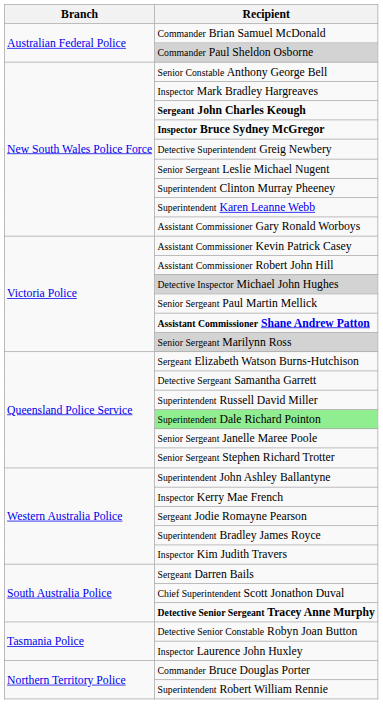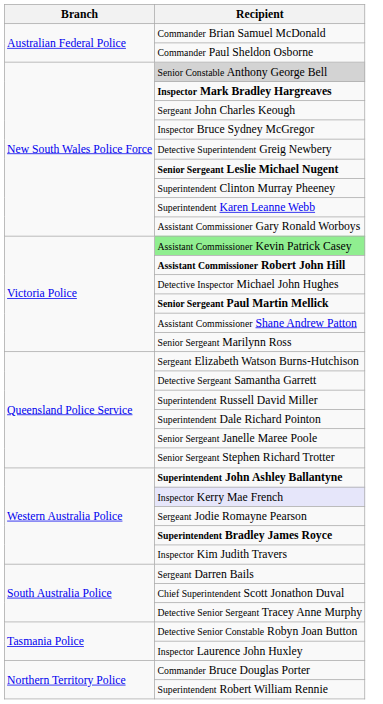(235, 52) lightgrey background -> (235, 52) no background
(242, 72) no background -> (242, 72) lightgrey background
(238, 91) normal -> (245, 91) bold
(232, 110) bold -> (226, 110) normal
(241, 130) bold -> (236, 130) normal
(243, 168) normal -> (248, 168) bold
(255, 245) no background -> (255, 245) lightgreen background
(245, 265) normal -> (251, 265) bold
(248, 284) lightgrey background -> (248, 284) no background
(237, 303) normal -> (243, 303) bold
(264, 323) bold -> (257, 323) normal
(225, 342) lightgrey background -> (225, 342) no background
(239, 419) lightgreen background -> (239, 419) no background
(244, 477) normal -> (250, 477) bold
(220, 496) no background -> (220, 496) lavender background
(239, 535) normal -> (245, 535) bold
(266, 612) bold -> (260, 612) normal
